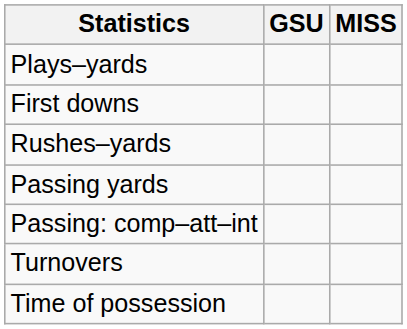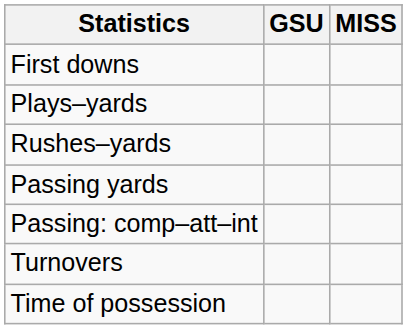rows swapped: (75, 104) <-> (79, 64)
